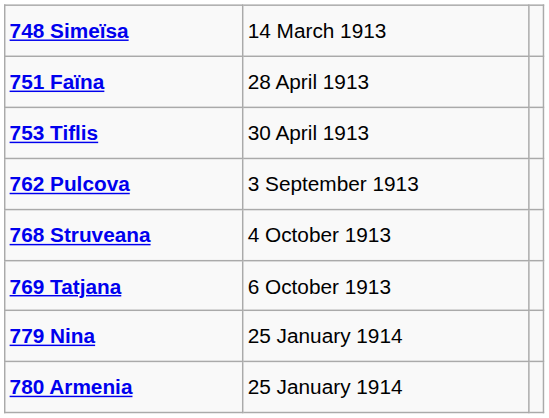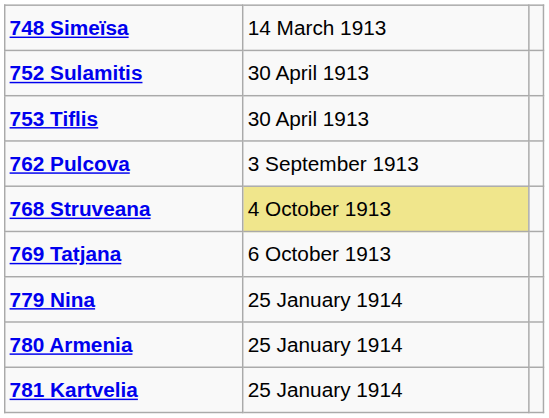- row: (57, 82)
+ row: (76, 73)
(319, 235) no background -> (319, 209) khaki background
+ row: (74, 390)
